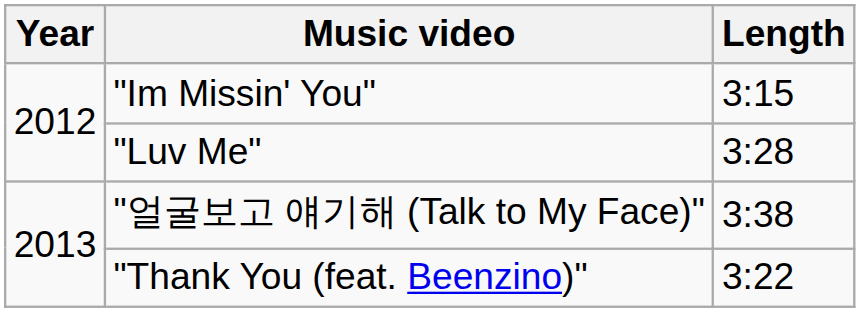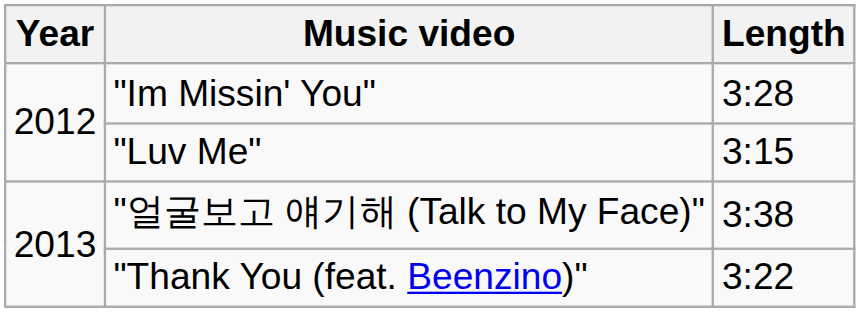(758, 92) 3:15 -> (758, 92) 3:28
(758, 151) 3:28 -> (758, 151) 3:15
